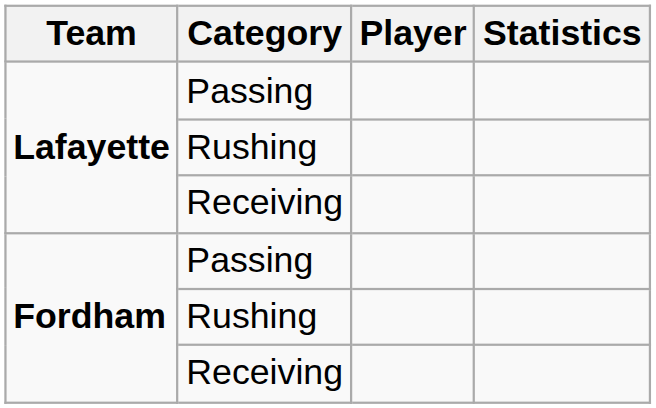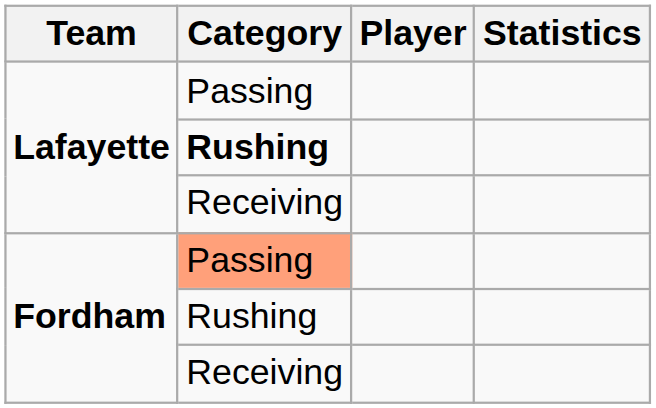(252, 146) normal -> (258, 146) bold
(250, 259) no background -> (250, 259) lightsalmon background
